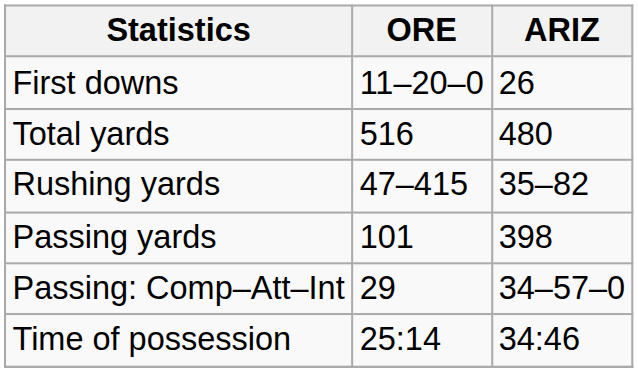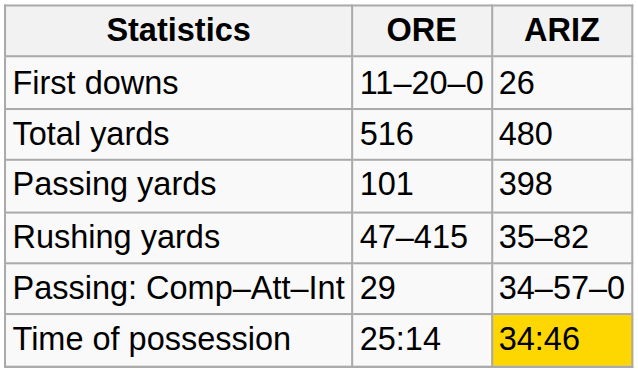rows swapped: (116, 185) <-> (115, 236)
(539, 339) no background -> (539, 339) gold background
